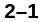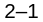(22, 11) bold -> (22, 11) normal
